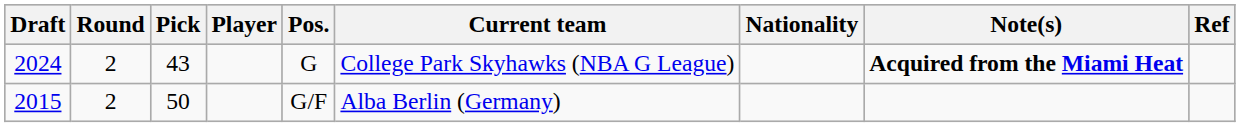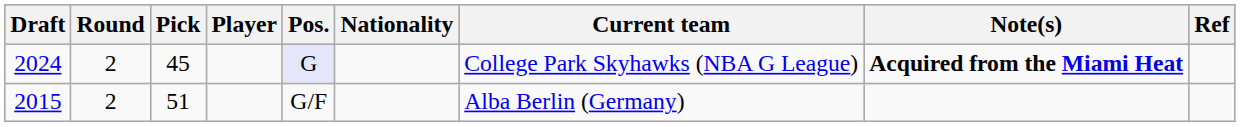columns swapped: (802, 24) <-> (537, 24)
(178, 63) 43 -> (178, 63) 45
(309, 63) no background -> (309, 63) lavender background
(178, 102) 50 -> (178, 102) 51
